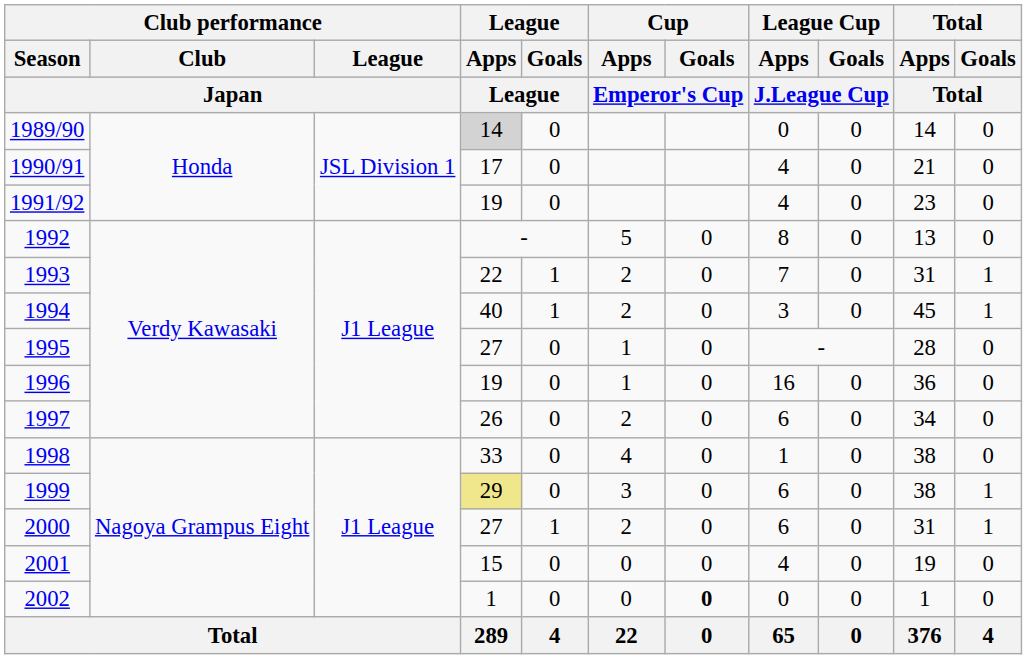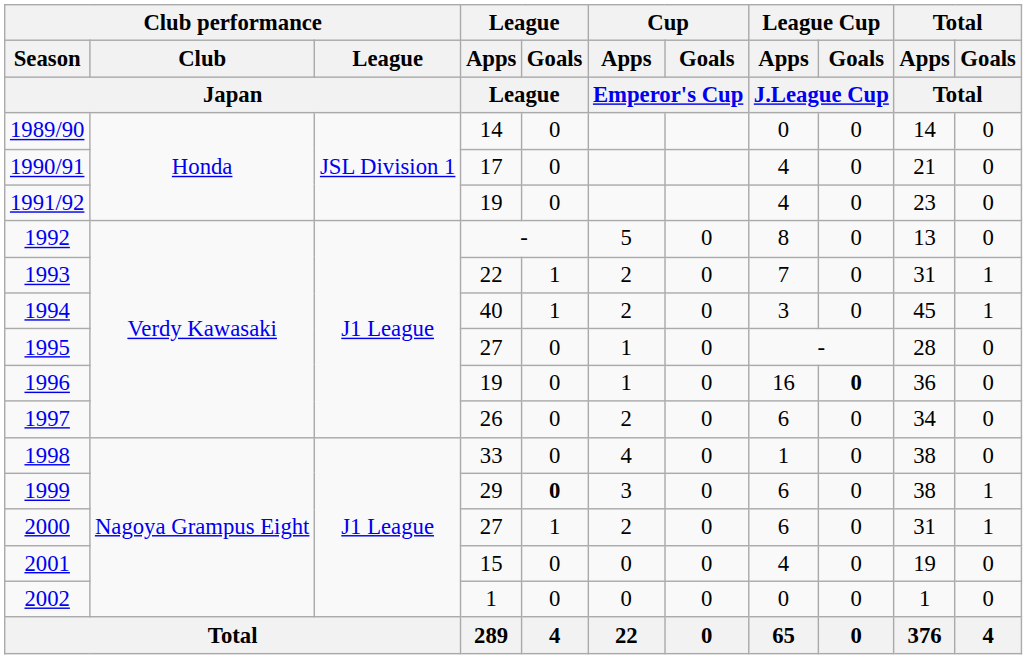(491, 130) lightgrey background -> (491, 130) no background
(856, 382) normal -> (856, 382) bold
(491, 490) khaki background -> (491, 490) no background
(555, 490) normal -> (555, 490) bold
(707, 599) bold -> (707, 599) normal
